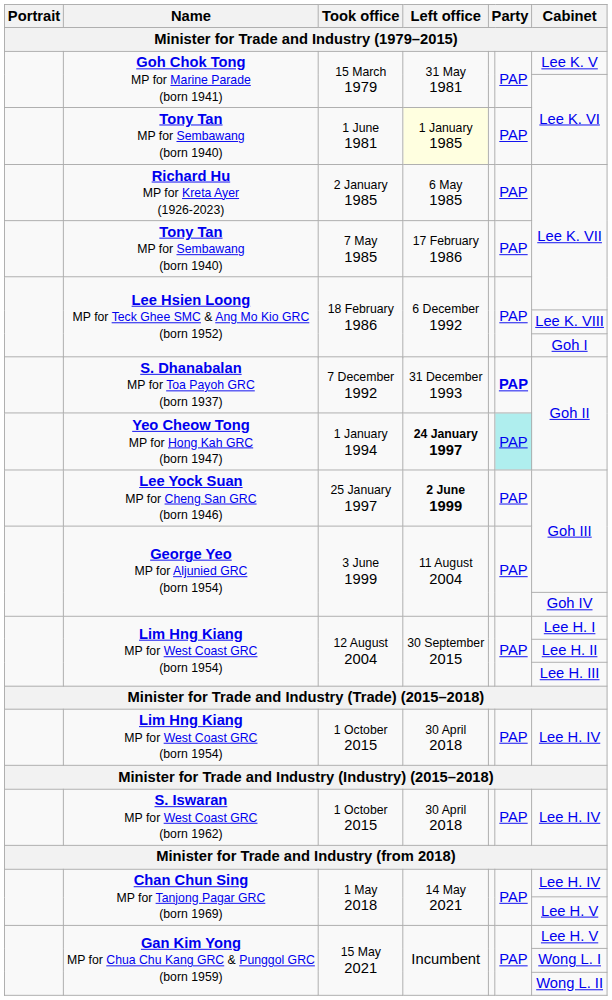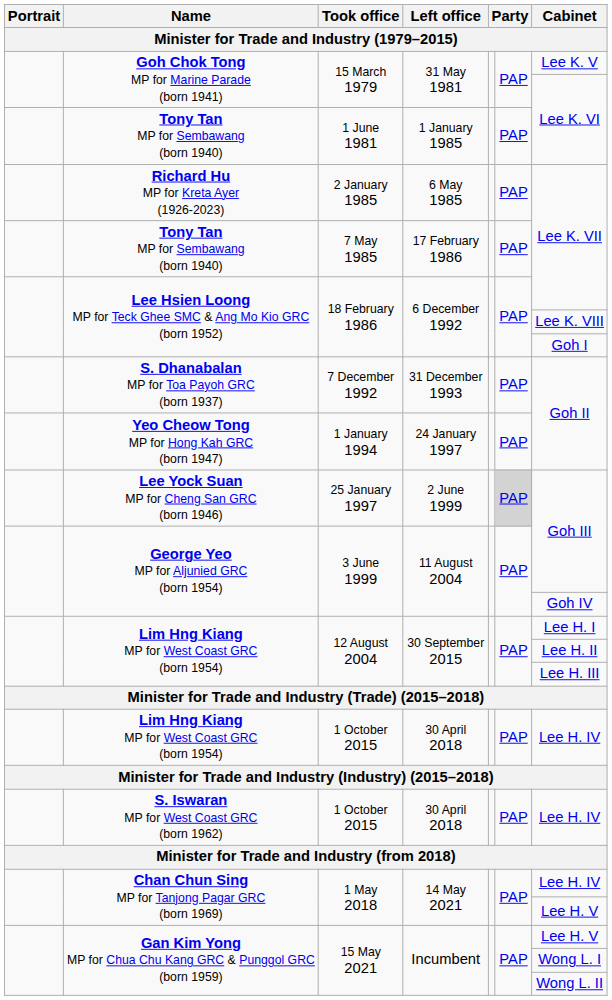(446, 136) lightyellow background -> (446, 136) no background
(513, 385) bold -> (514, 385) normal
(446, 441) bold -> (446, 442) normal
(513, 441) paleturquoise background -> (514, 441) no background
(446, 498) bold -> (446, 498) normal
(513, 498) no background -> (514, 498) lightgrey background
